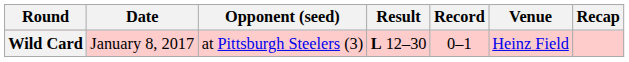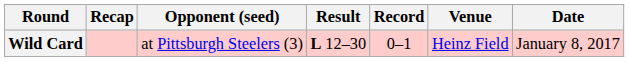columns swapped: (142, 17) <-> (598, 17)
